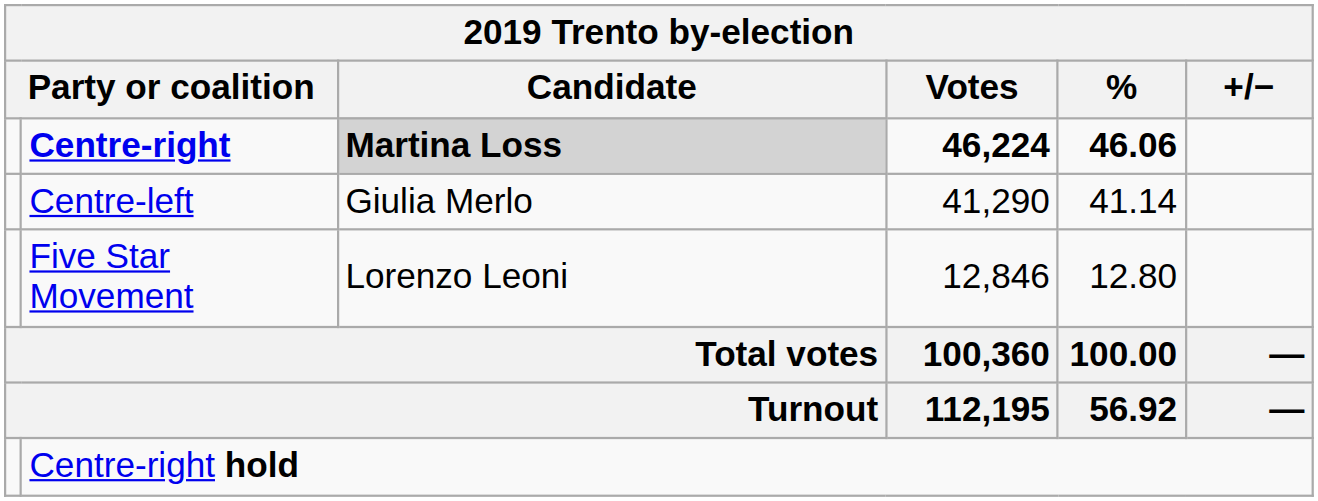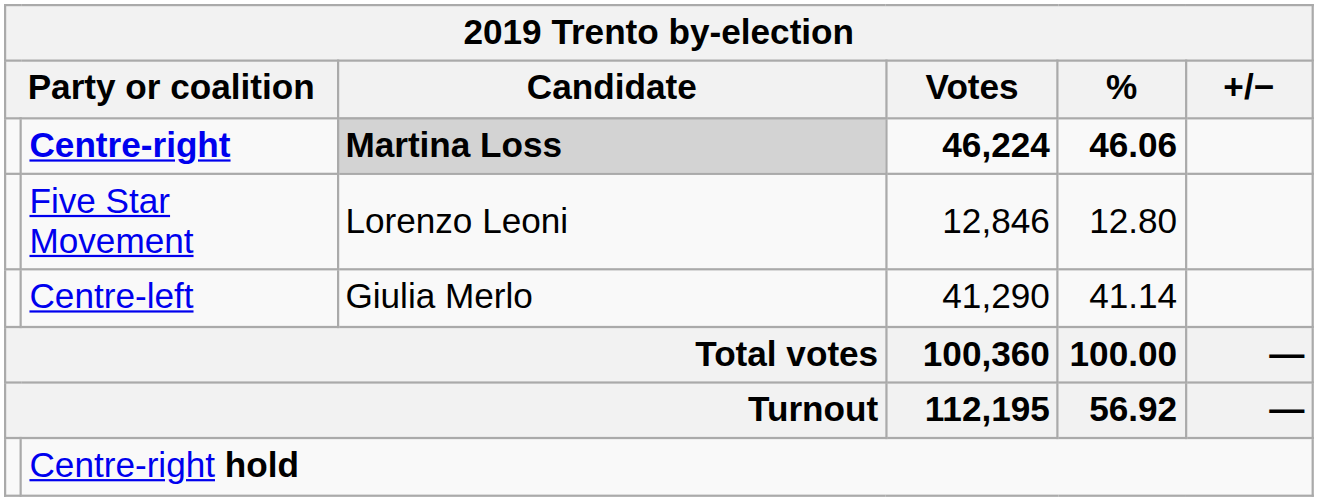rows swapped: (111, 201) <-> (111, 277)
